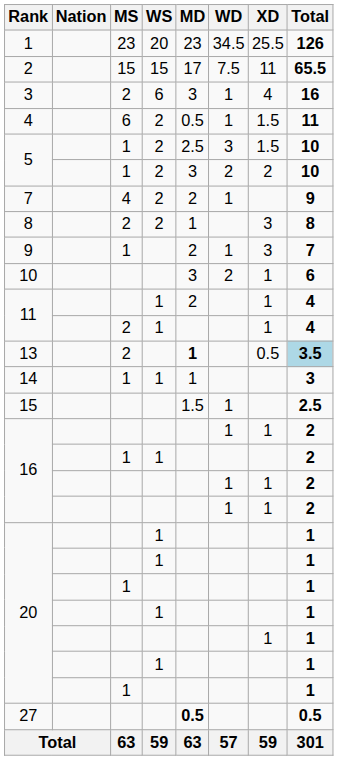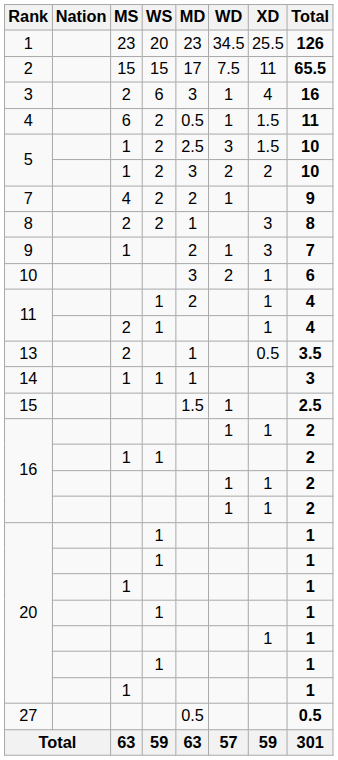(193, 353) bold -> (193, 353) normal
(310, 353) lightblue background -> (310, 353) no background
(193, 716) bold -> (193, 716) normal
